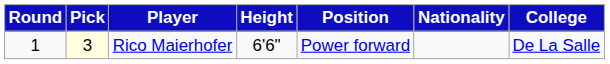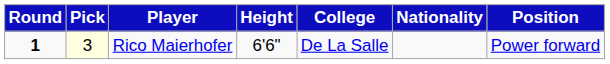columns swapped: (355, 17) <-> (556, 17)
(35, 44) normal -> (35, 44) bold
